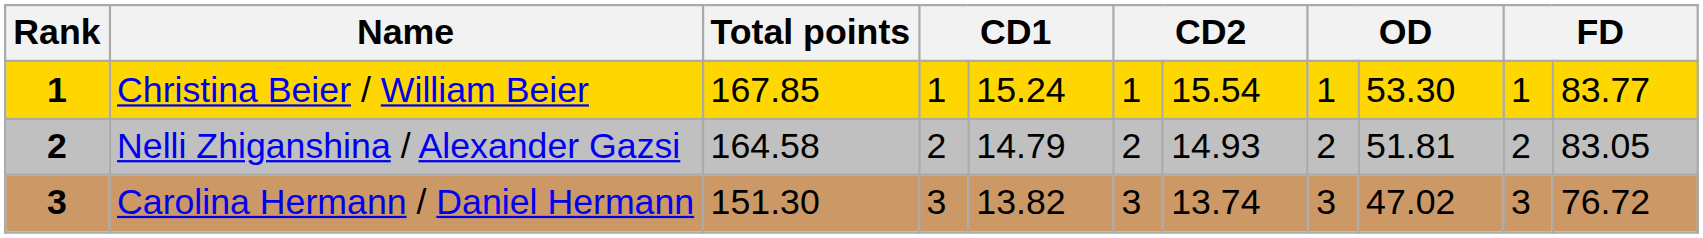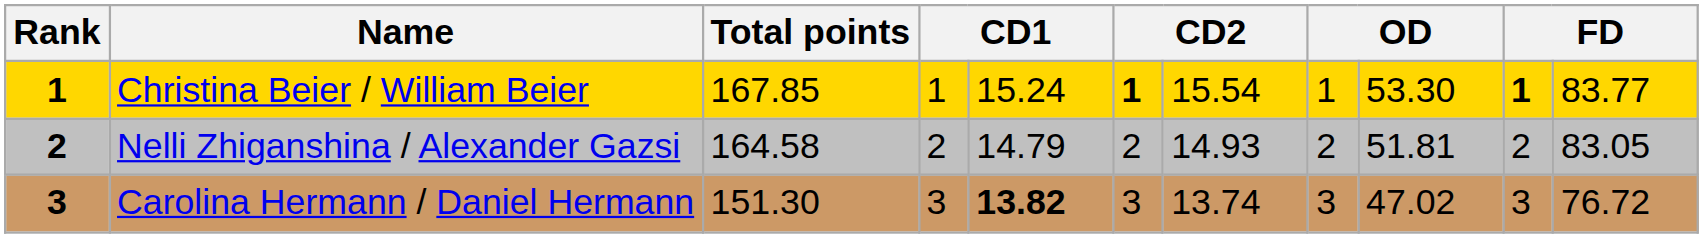(1131, 89) normal -> (1131, 89) bold
(1521, 89) normal -> (1521, 89) bold
(1021, 202) normal -> (1021, 202) bold
